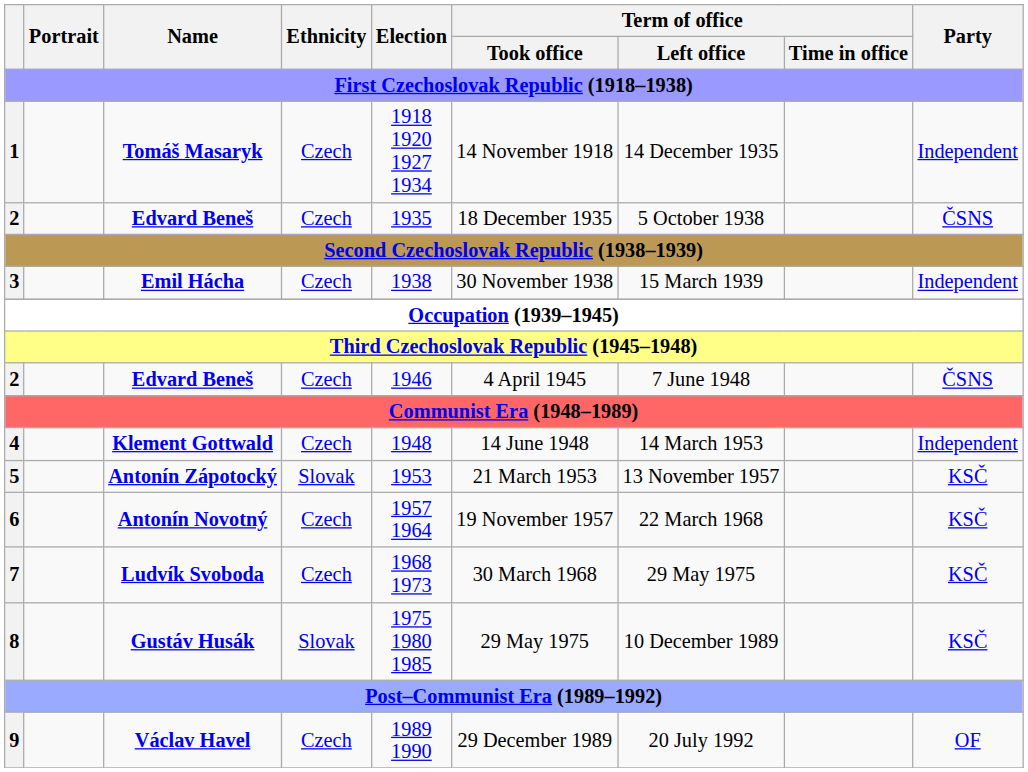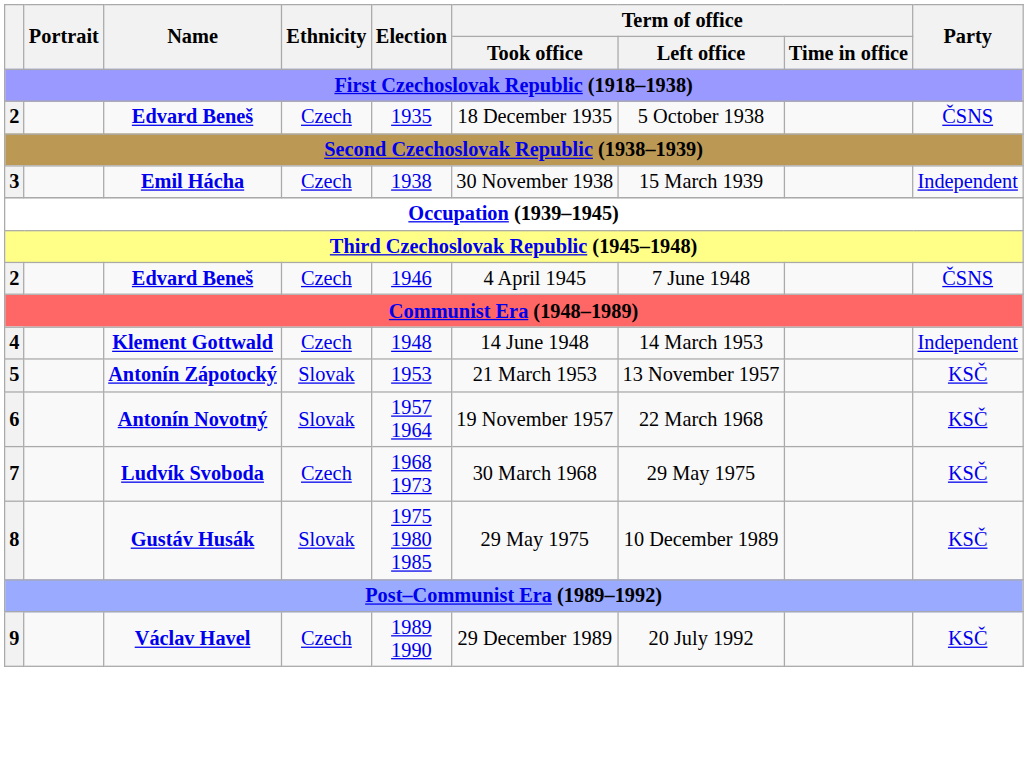- row: (14, 151)
(326, 519) Czech -> (326, 418) Slovak
(968, 739) OF -> (968, 639) KSČ
